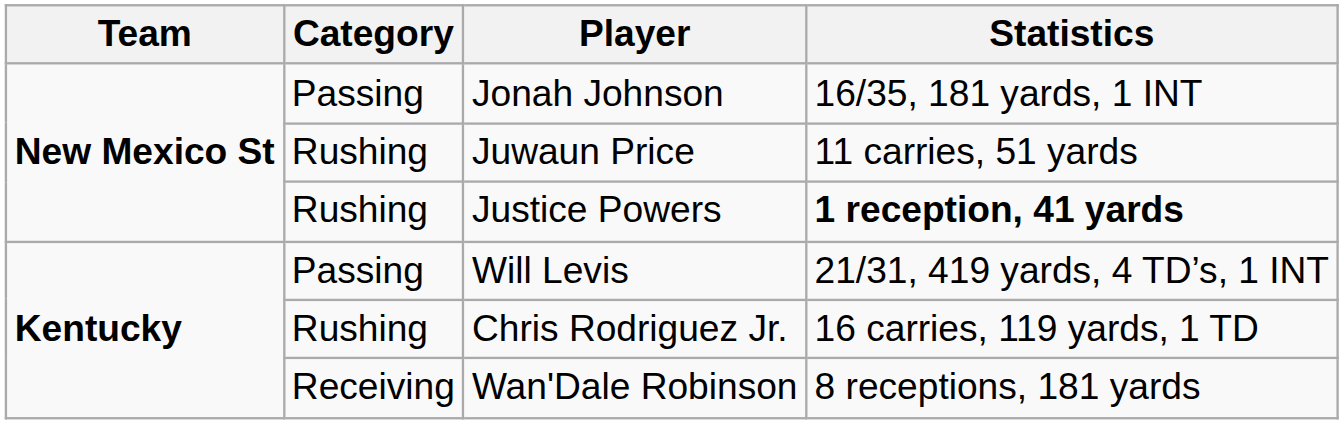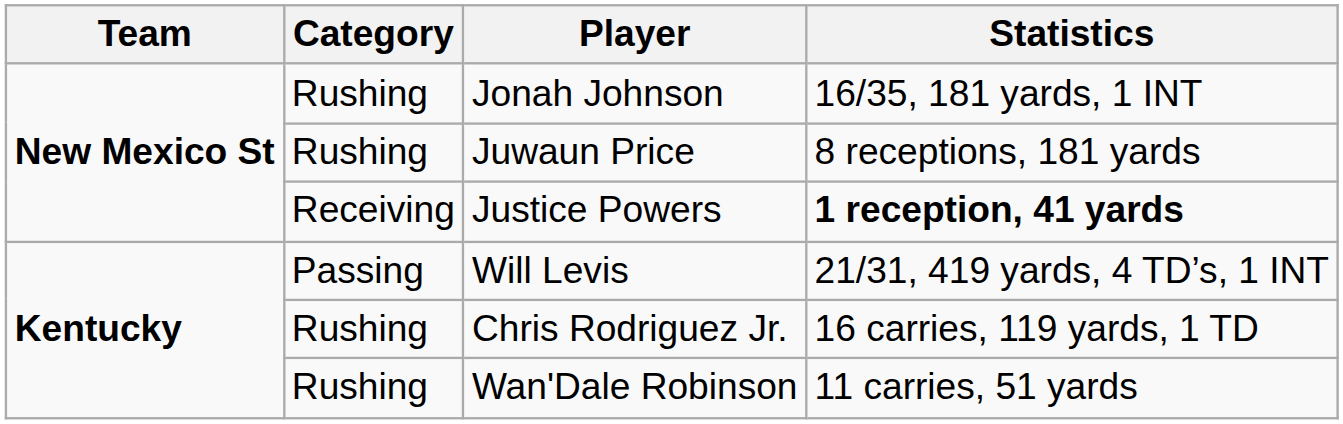(358, 92) Passing -> (360, 92) Rushing
(976, 151) 11 carries, 51 yards -> (1008, 151) 8 receptions, 181 yards
(360, 210) Rushing -> (373, 210) Receiving
(373, 387) Receiving -> (360, 387) Rushing
(1008, 387) 8 receptions, 181 yards -> (976, 387) 11 carries, 51 yards
